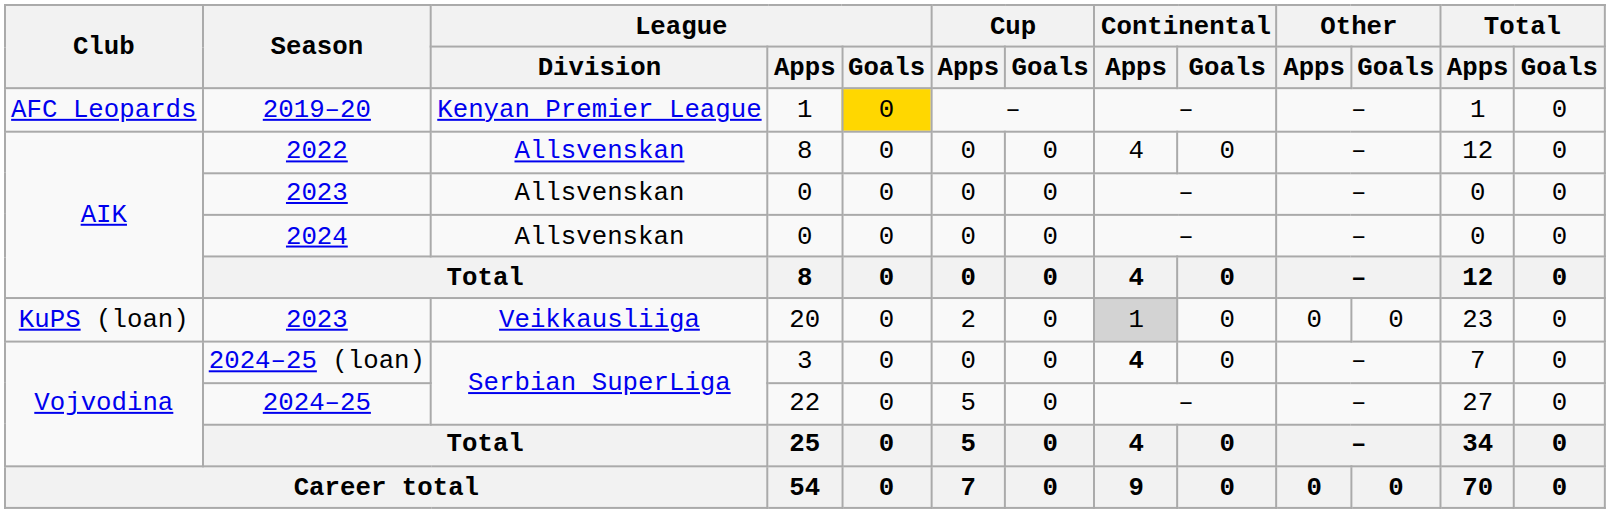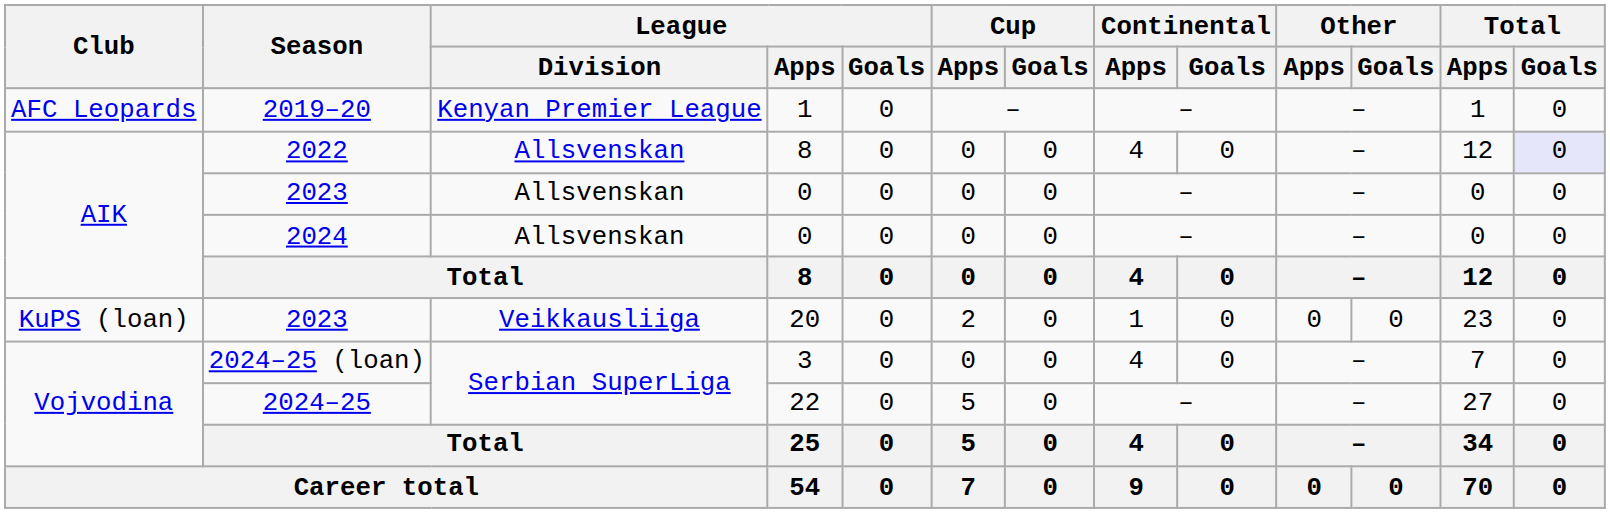(887, 110) gold background -> (887, 110) no background
(1559, 152) no background -> (1559, 152) lavender background
(1136, 320) lightgrey background -> (1136, 320) no background
(1136, 362) bold -> (1136, 362) normal
